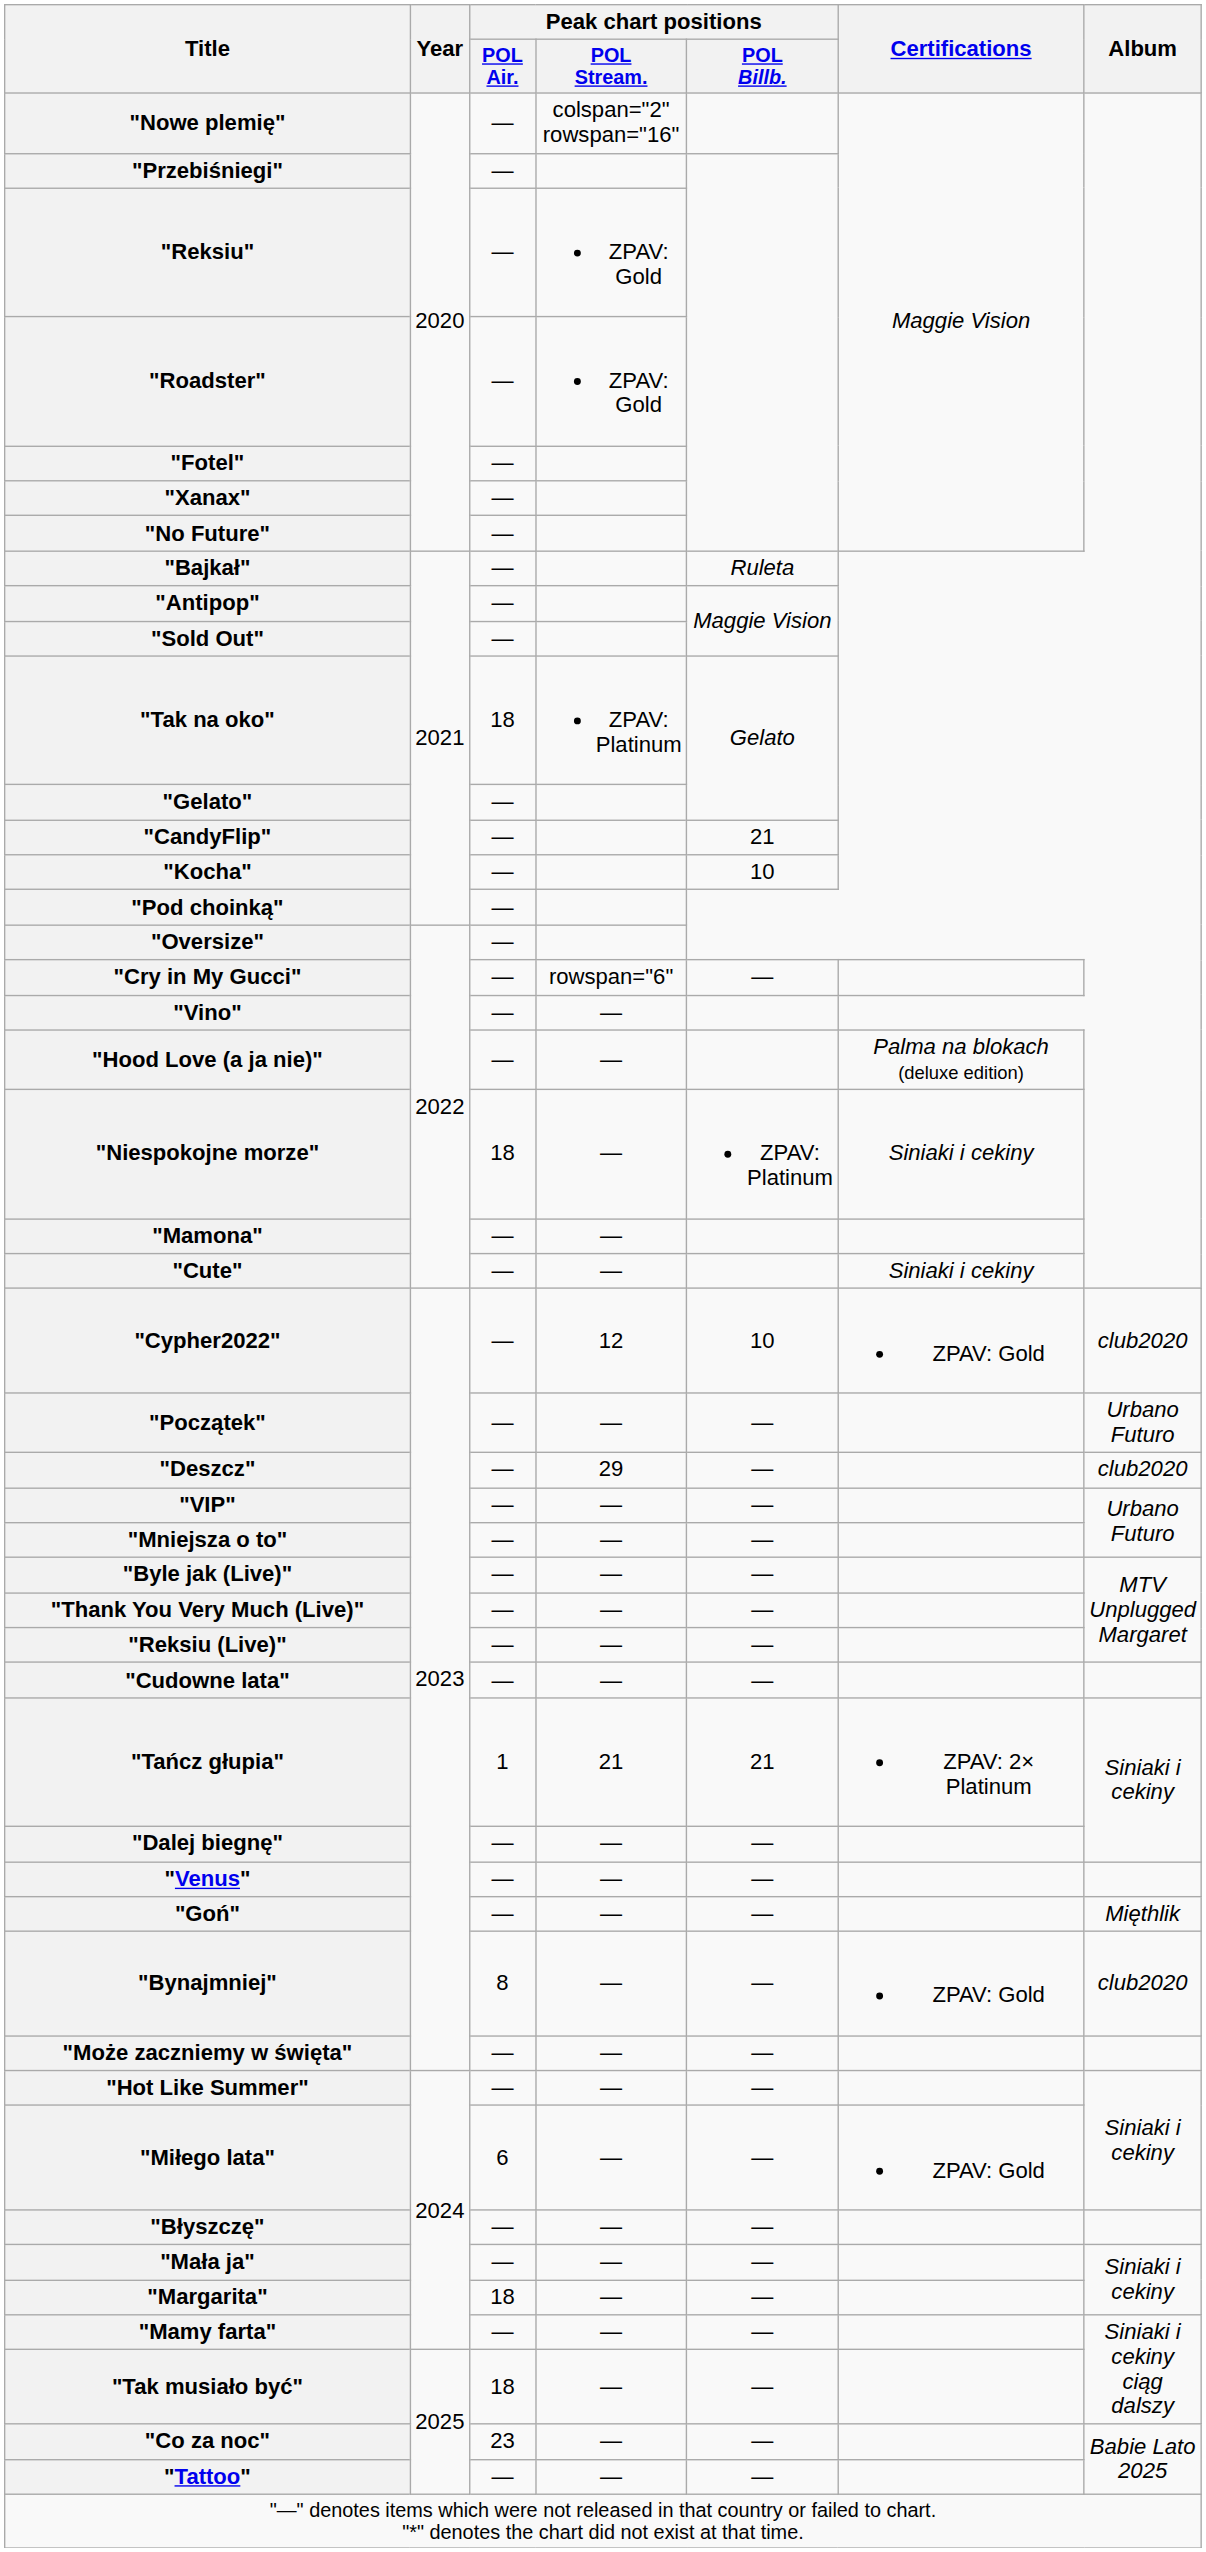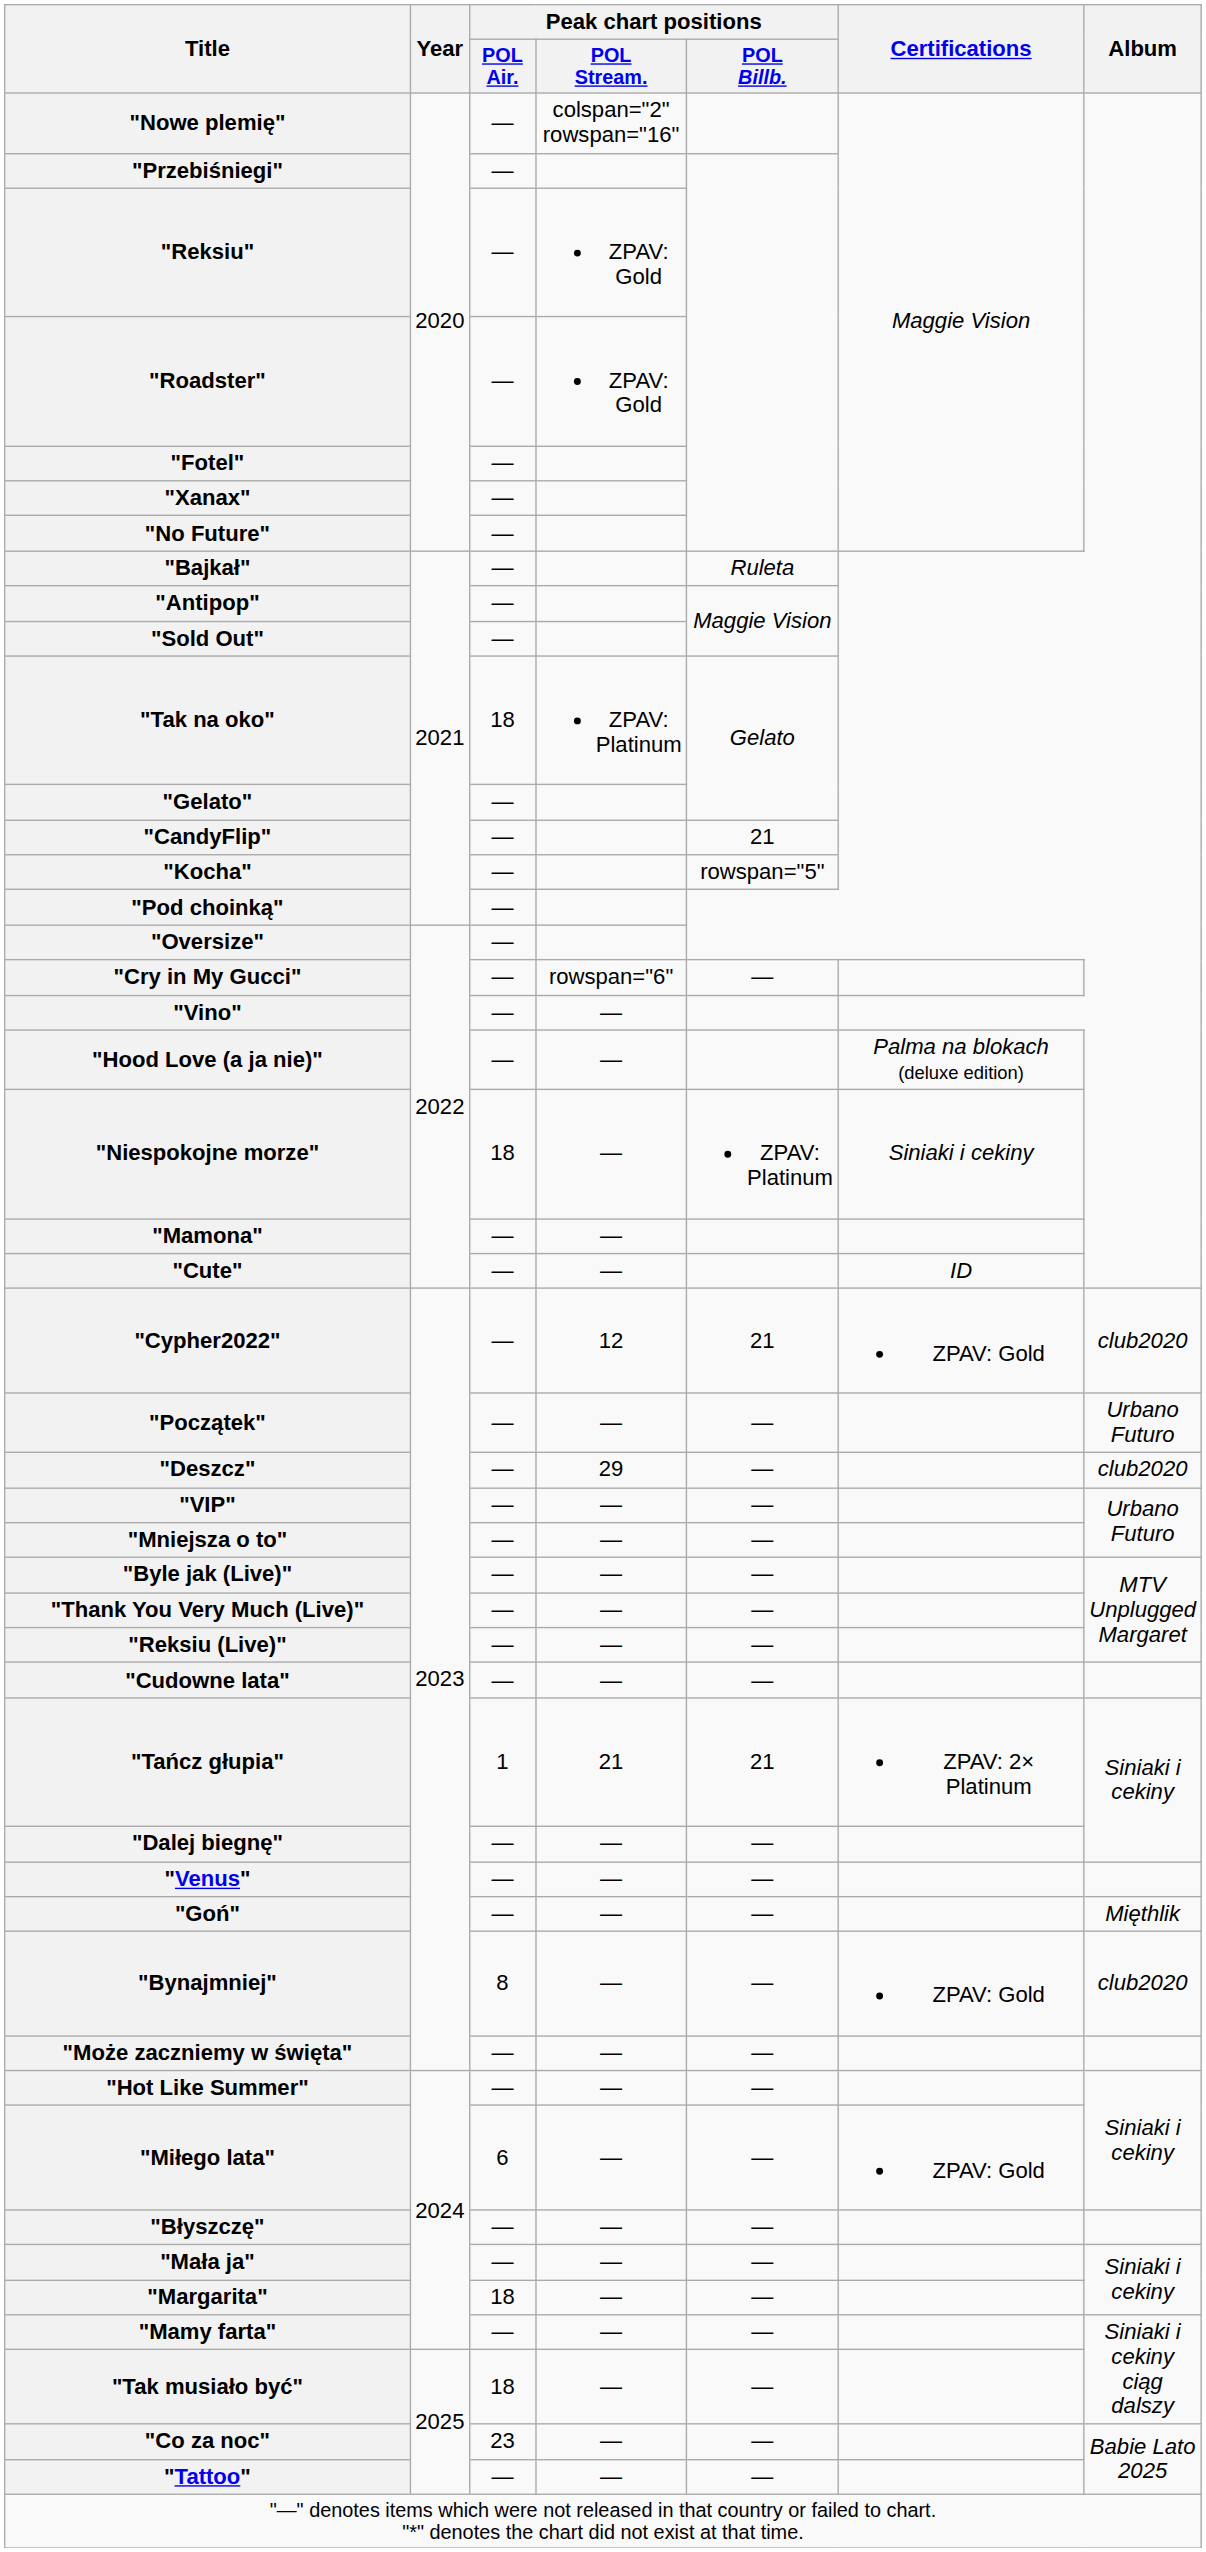(762, 872) 10 -> (762, 872) rowspan="5"
(961, 1270) Siniaki i cekiny -> (961, 1270) ID
(762, 1340) 10 -> (762, 1340) 21
